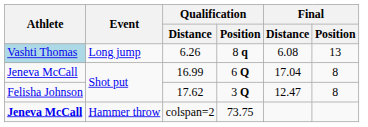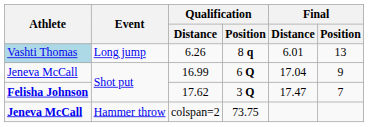(288, 53) 6.08 -> (293, 53) 6.01
(335, 73) 8 -> (340, 73) 9
(45, 92) normal -> (48, 92) bold
(288, 92) 12.47 -> (293, 92) 17.47
(335, 92) 8 -> (340, 92) 7
